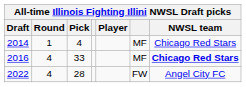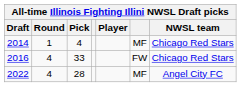(140, 58) MF -> (140, 58) FW
(195, 58) bold -> (193, 58) normal
(140, 74) FW -> (140, 74) MF
